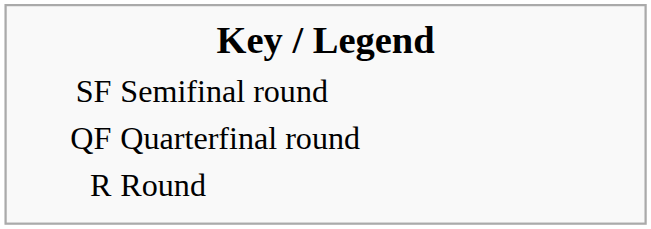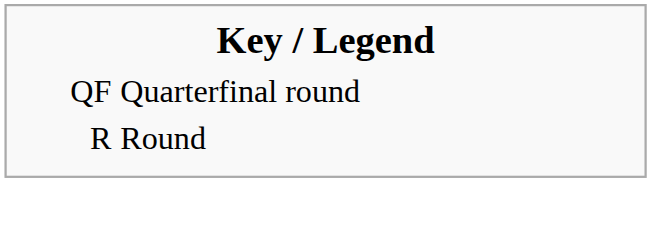- row: (94, 91)
